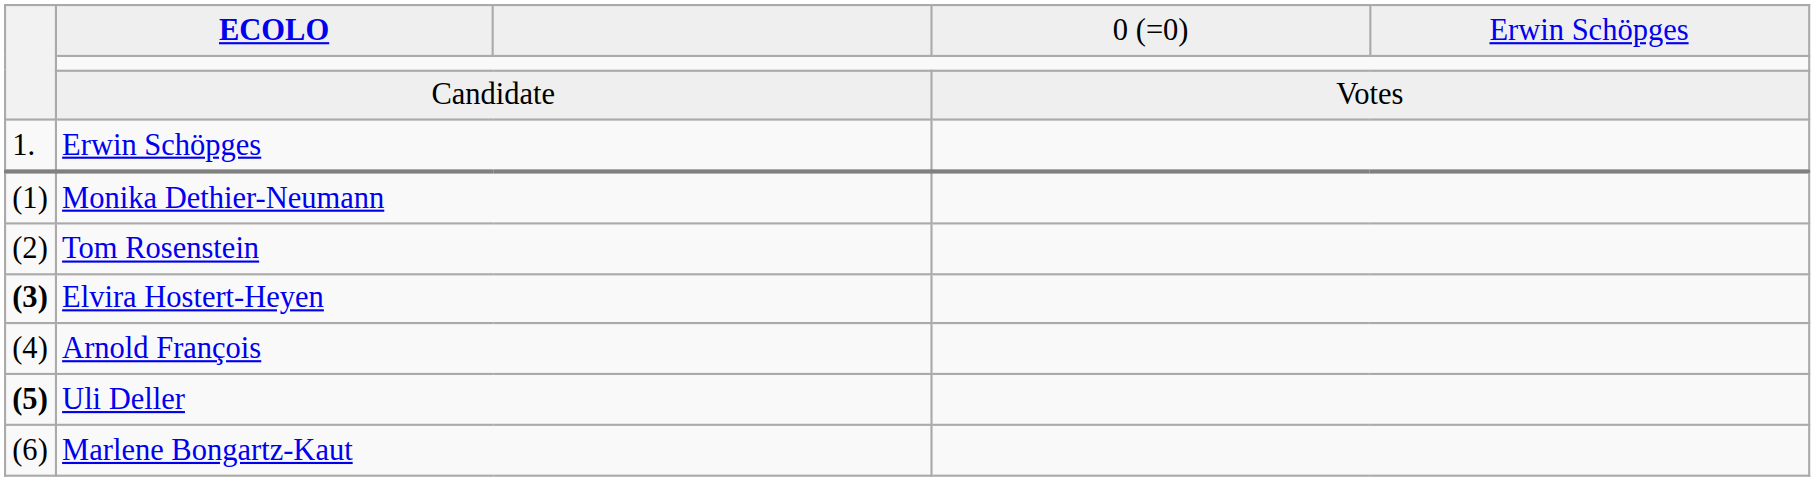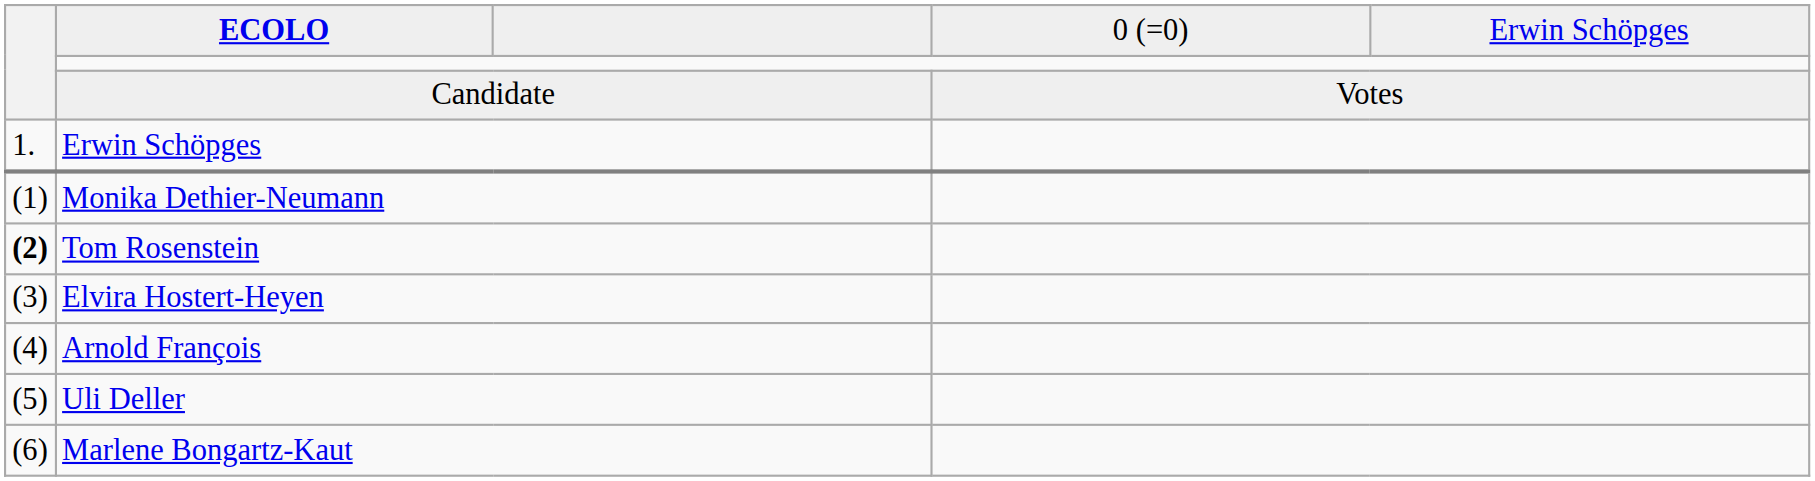(30, 247) normal -> (30, 247) bold
(30, 298) bold -> (30, 298) normal
(30, 398) bold -> (30, 398) normal
